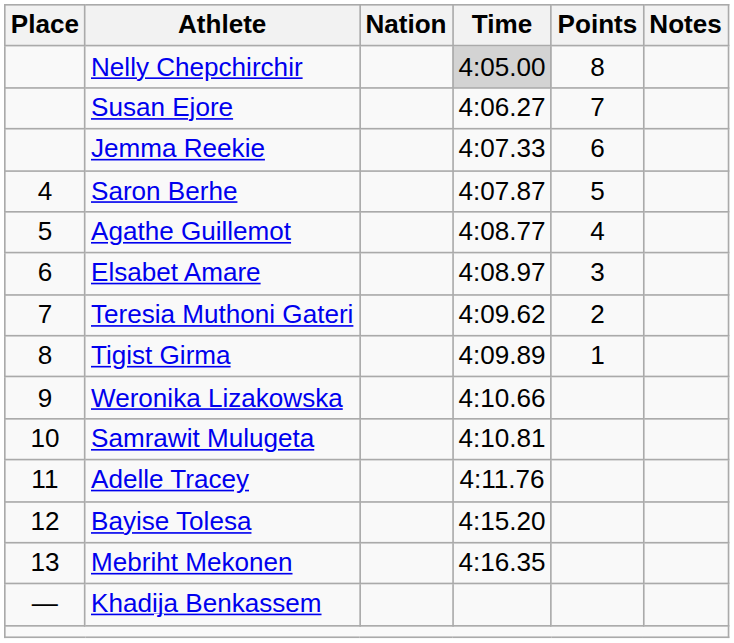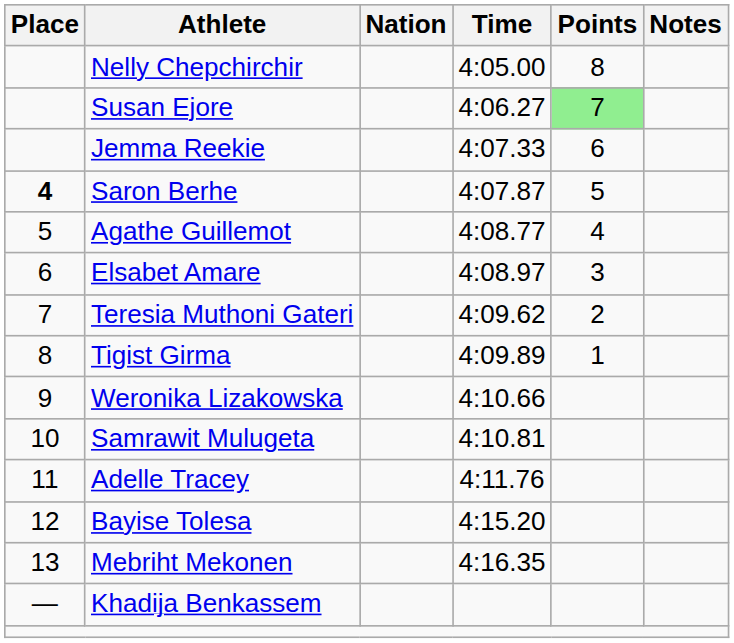(502, 66) lightgrey background -> (502, 66) no background
(597, 107) no background -> (597, 107) lightgreen background
(45, 190) normal -> (45, 190) bold
